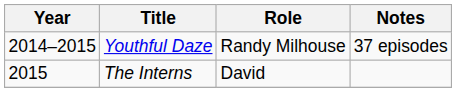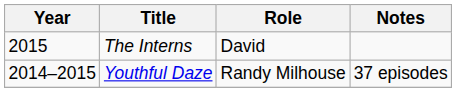rows swapped: (158, 45) <-> (148, 73)
